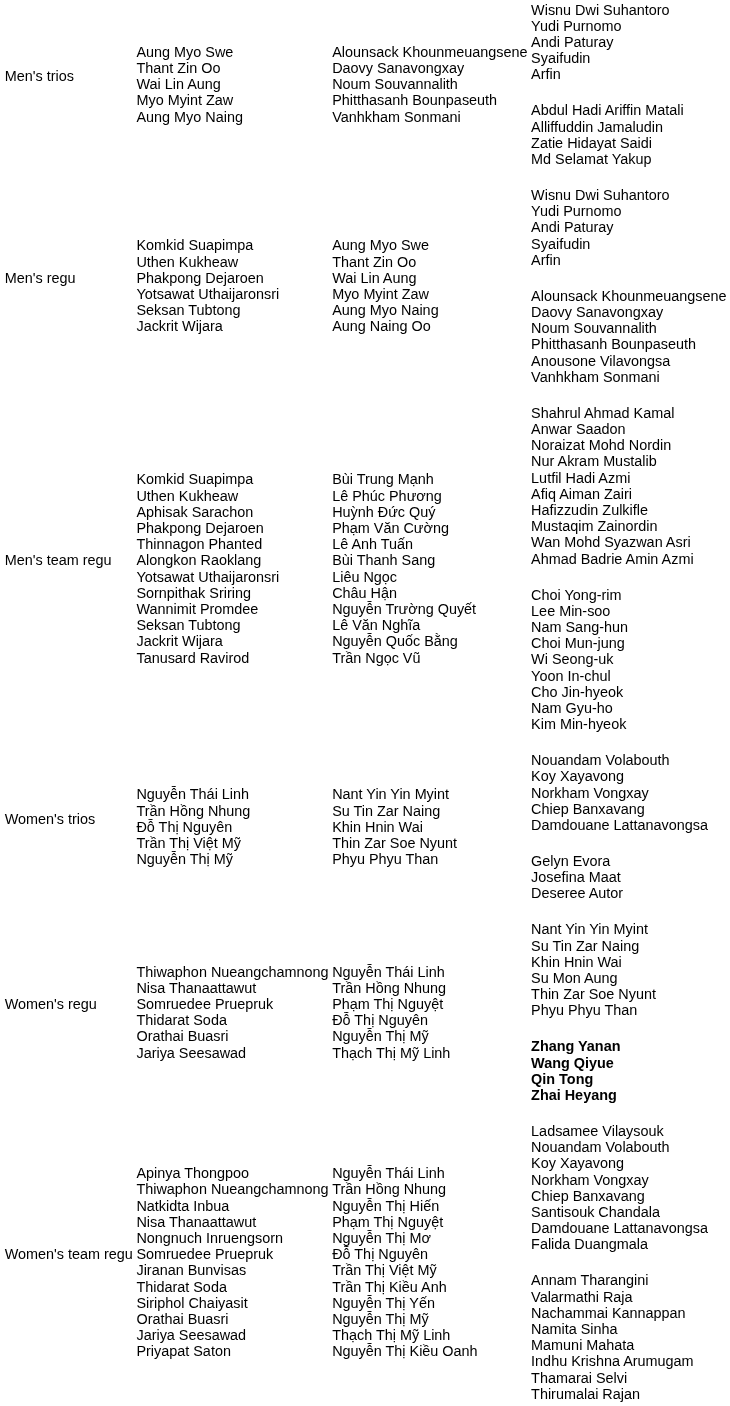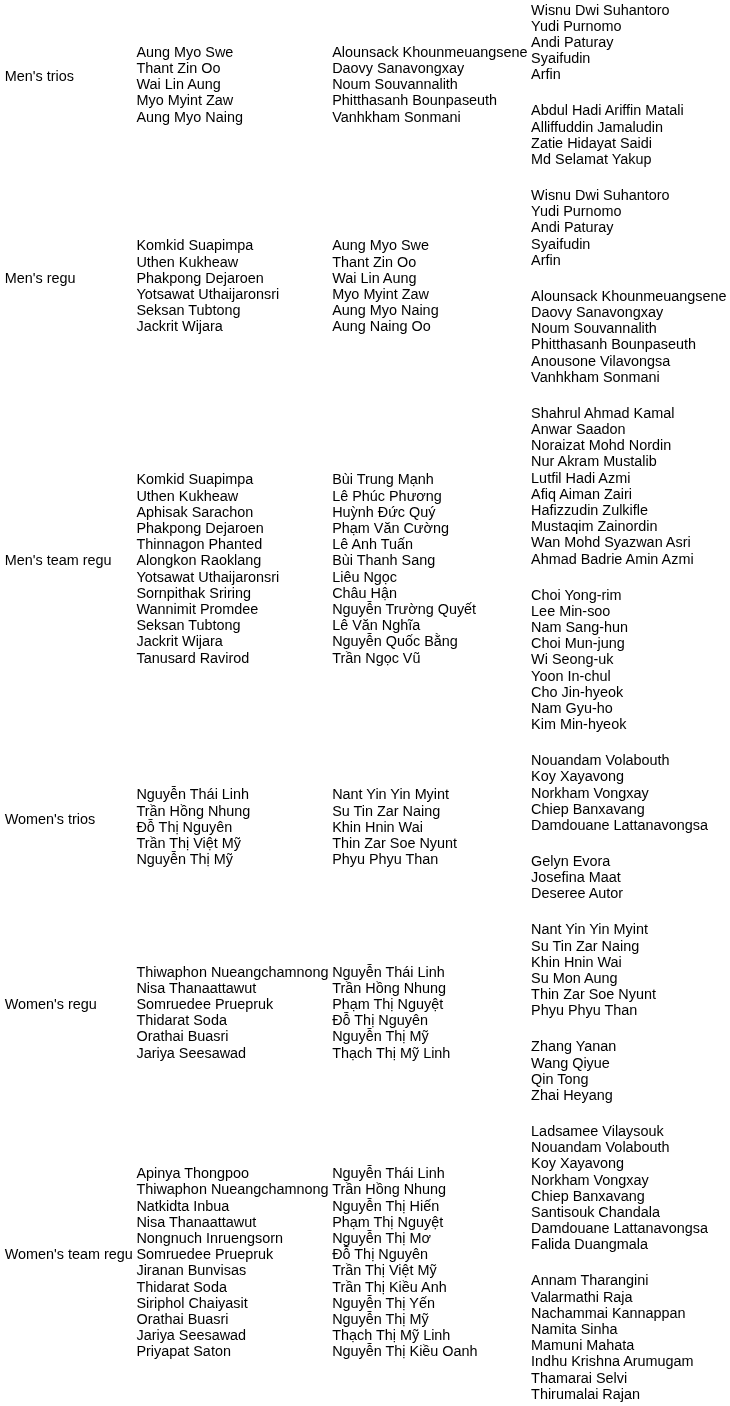(576, 1071) bold -> (574, 1071) normal
